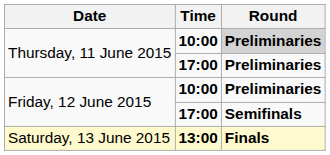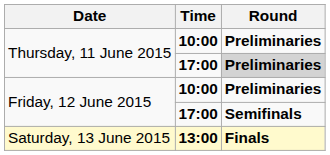(273, 41) lightgrey background -> (273, 41) no background
(273, 65) no background -> (273, 65) lightgrey background
